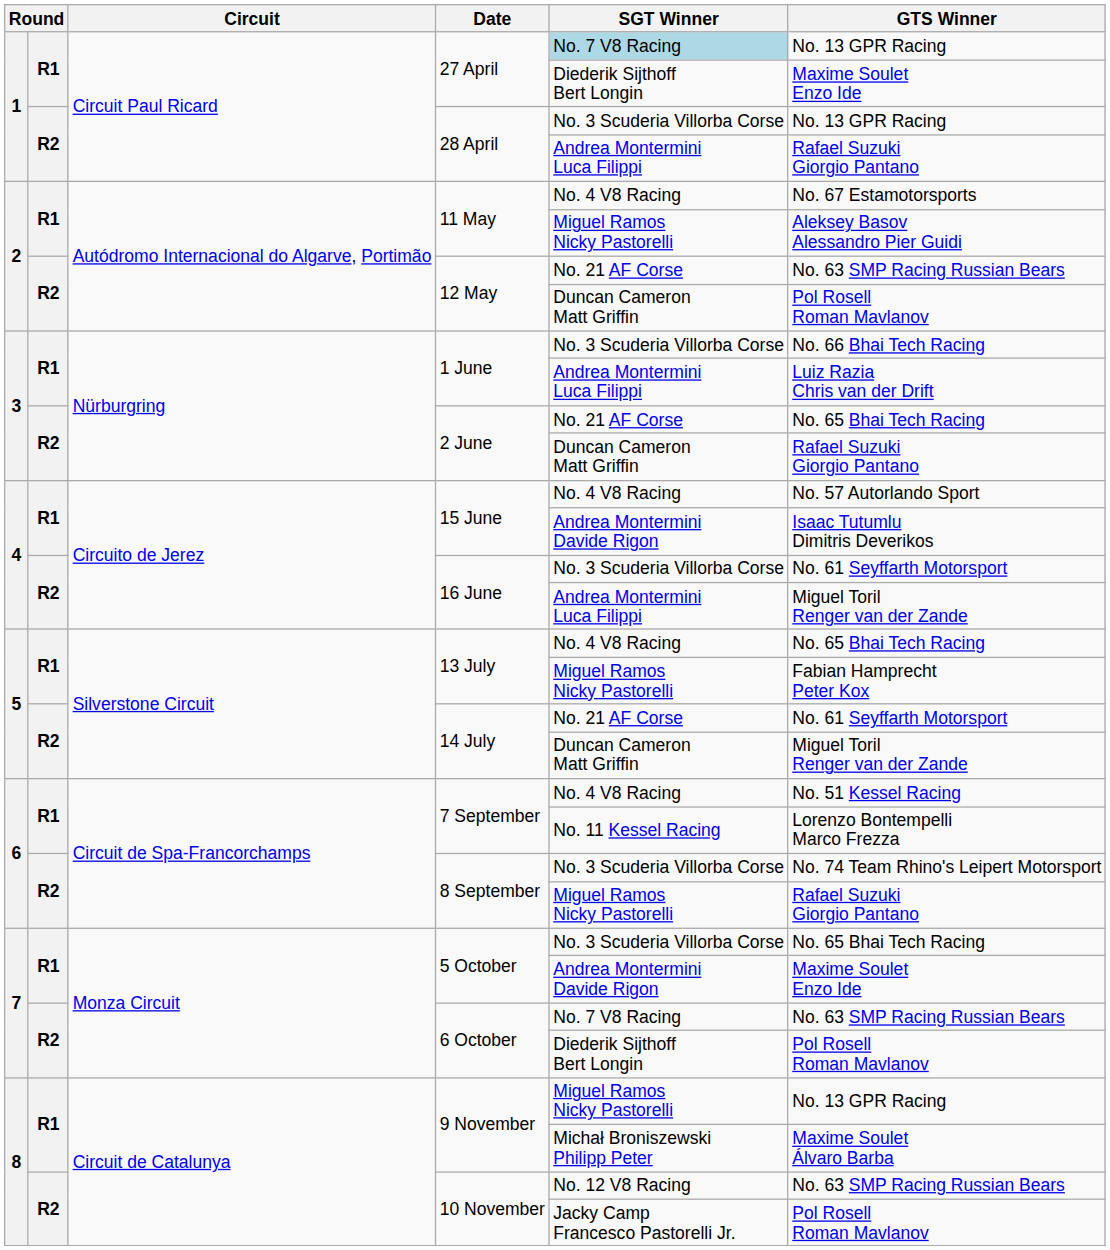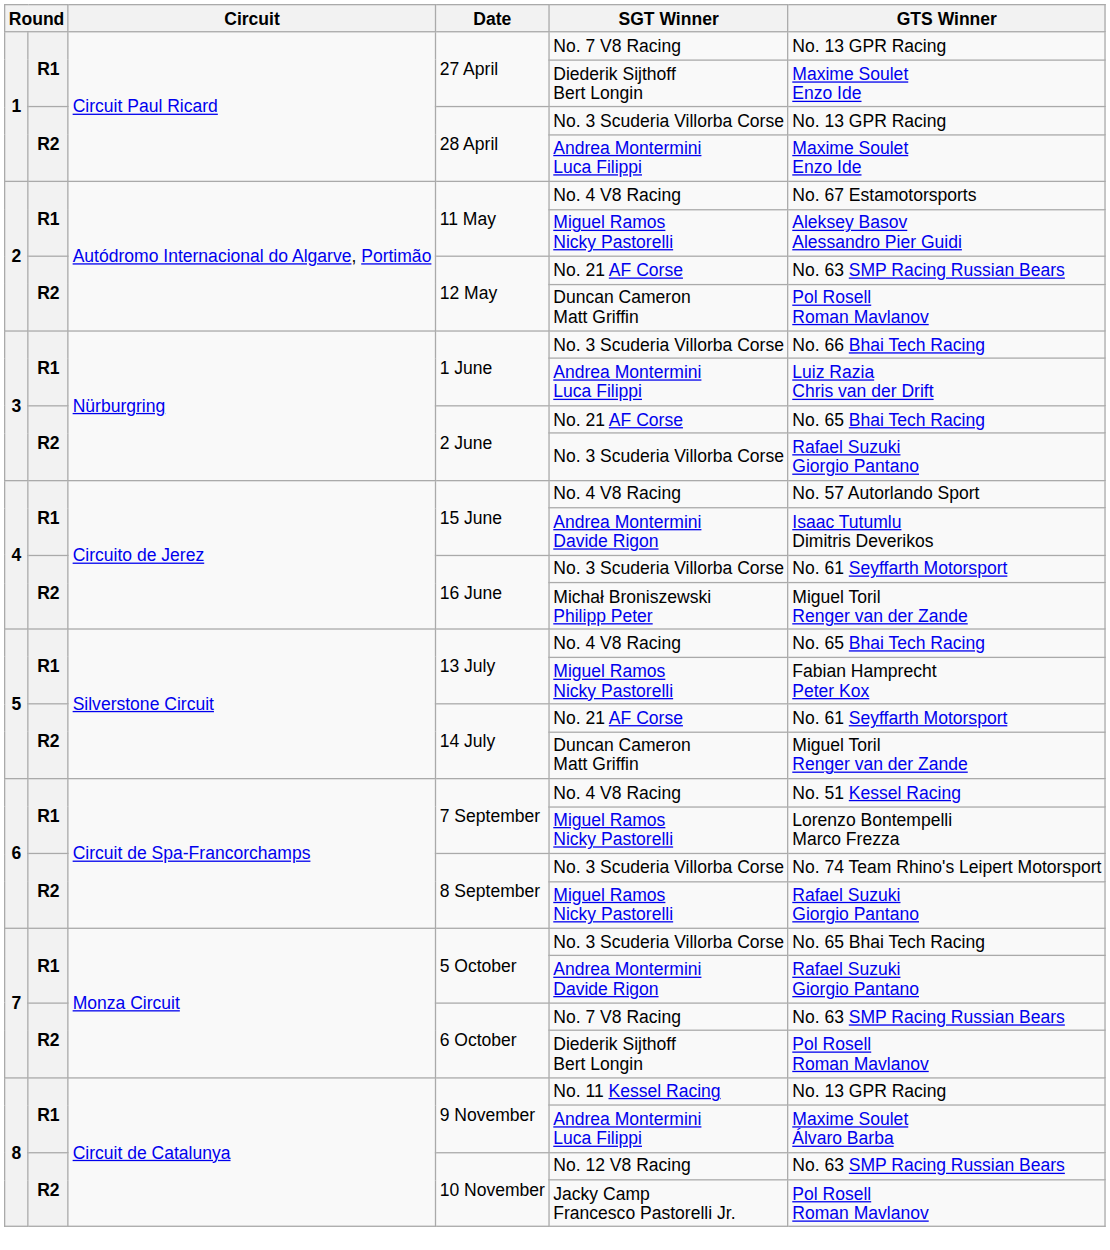(617, 46) lightblue background -> (617, 46) no background
(856, 158) Rafael Suzuki Giorgio Pantano -> (850, 158) Maxime Soulet Enzo Ide
(622, 456) Duncan Cameron Matt Griffin -> (669, 456) No. 3 Scuderia Villorba Corse
(627, 606) Andrea Montermini Luca Filippi -> (632, 606) Michał Broniszewski Philipp Peter
(637, 830) No. 11 Kessel Racing -> (613, 830) Miguel Ramos Nicky Pastorelli
(850, 979) Maxime Soulet Enzo Ide -> (856, 979) Rafael Suzuki Giorgio Pantano
(613, 1101) Miguel Ramos Nicky Pastorelli -> (637, 1091) No. 11 Kessel Racing
(632, 1148) Michał Broniszewski Philipp Peter -> (627, 1128) Andrea Montermini Luca Filippi
